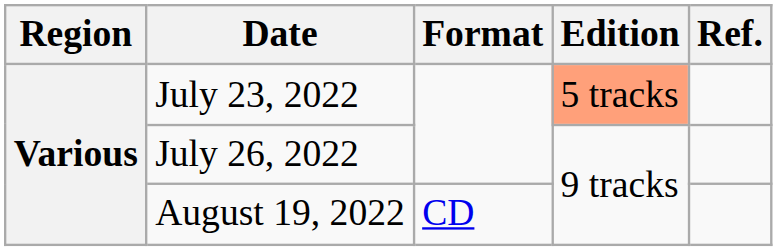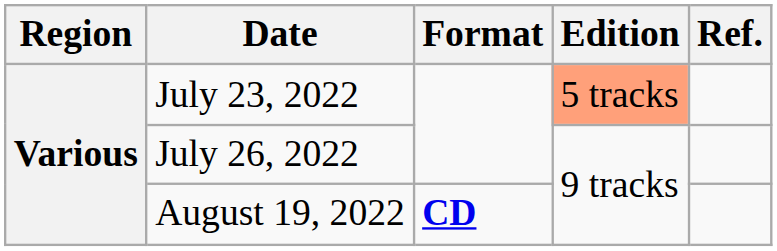(448, 213) normal -> (449, 213) bold
